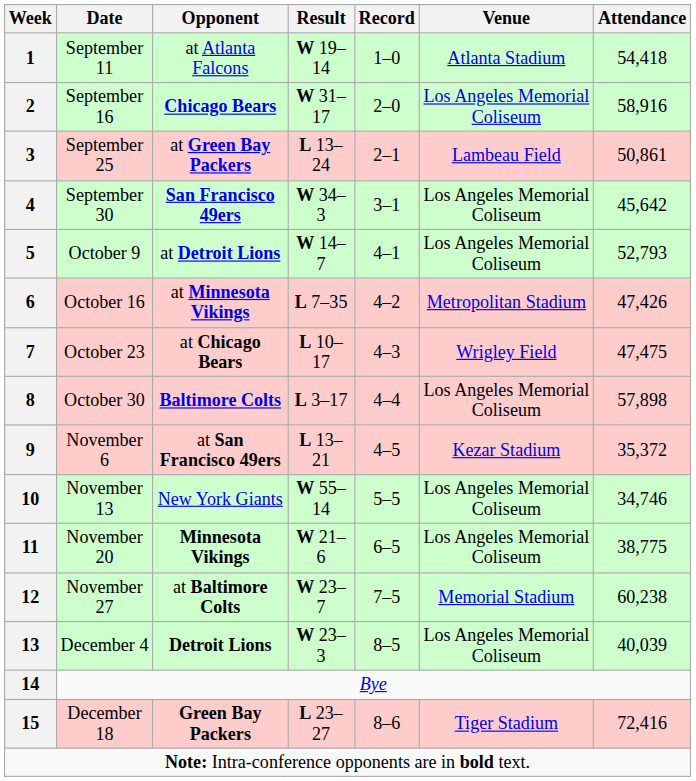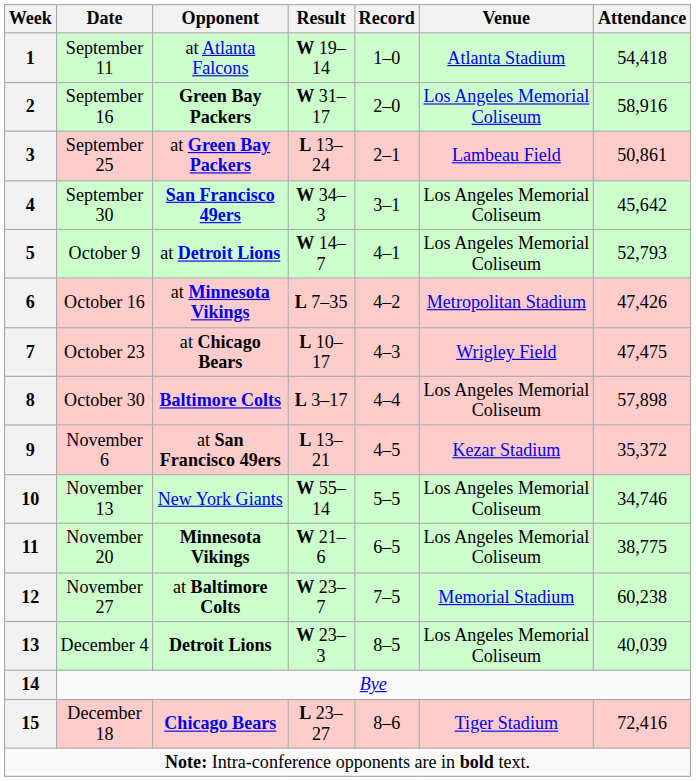(220, 106) Chicago Bears -> (220, 106) Green Bay Packers
(220, 723) Green Bay Packers -> (220, 723) Chicago Bears
